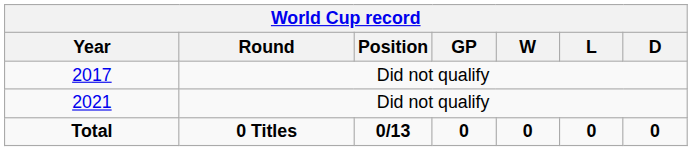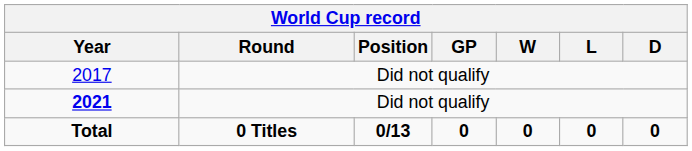(92, 103) normal -> (92, 103) bold
